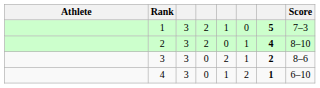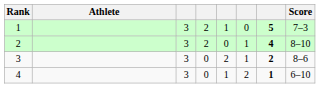columns swapped: (162, 12) <-> (76, 12)
